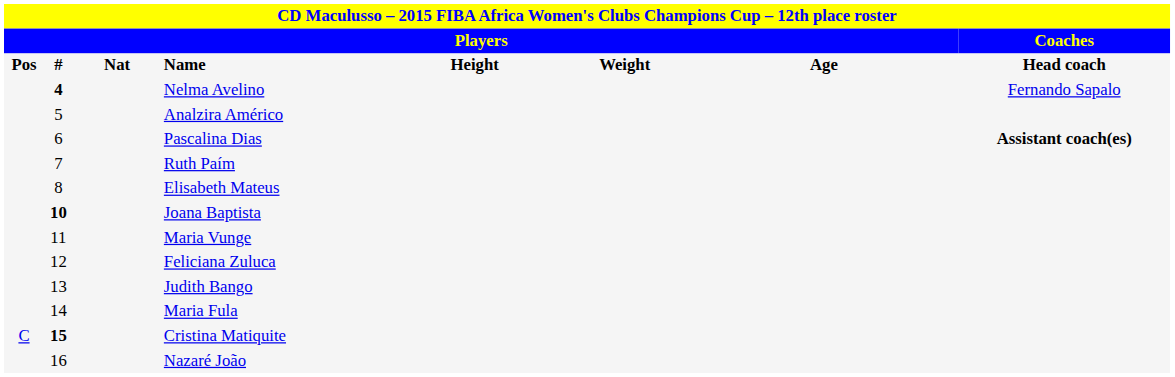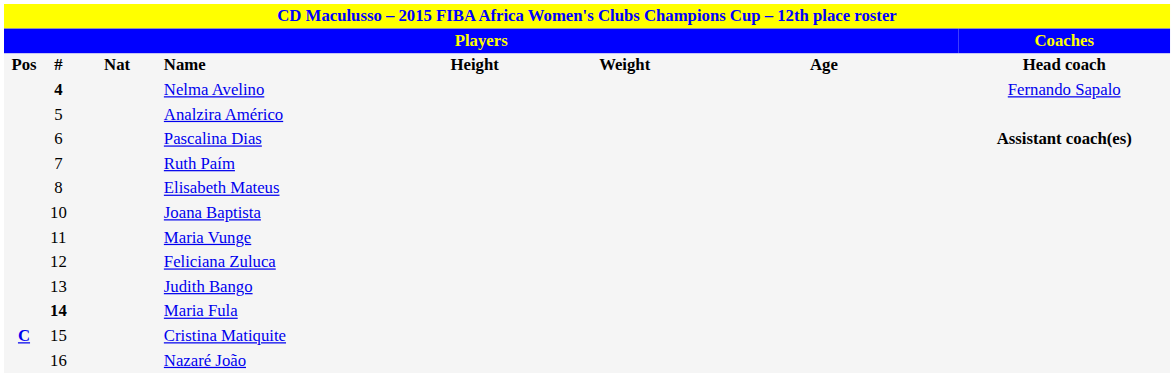(58, 212) bold -> (58, 212) normal
(58, 311) normal -> (58, 311) bold
(24, 335) normal -> (24, 335) bold
(58, 335) bold -> (58, 335) normal
